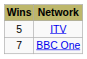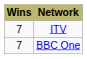(19, 29) 5 -> (19, 29) 7
